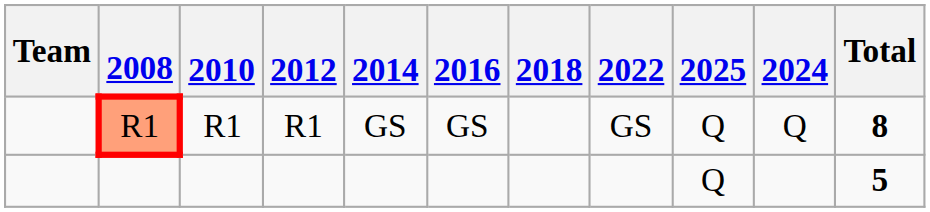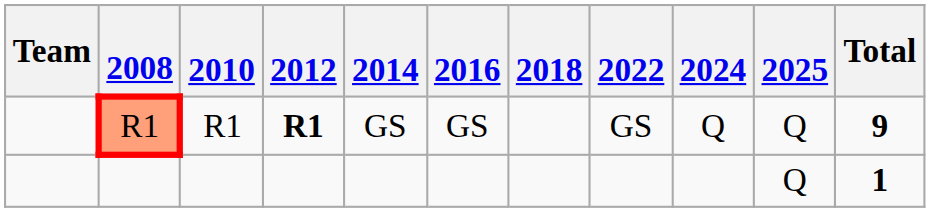columns swapped: (795, 69) <-> (713, 69)
(303, 125) normal -> (303, 125) bold
(880, 125) 8 -> (880, 125) 9
(880, 180) 5 -> (880, 180) 1
